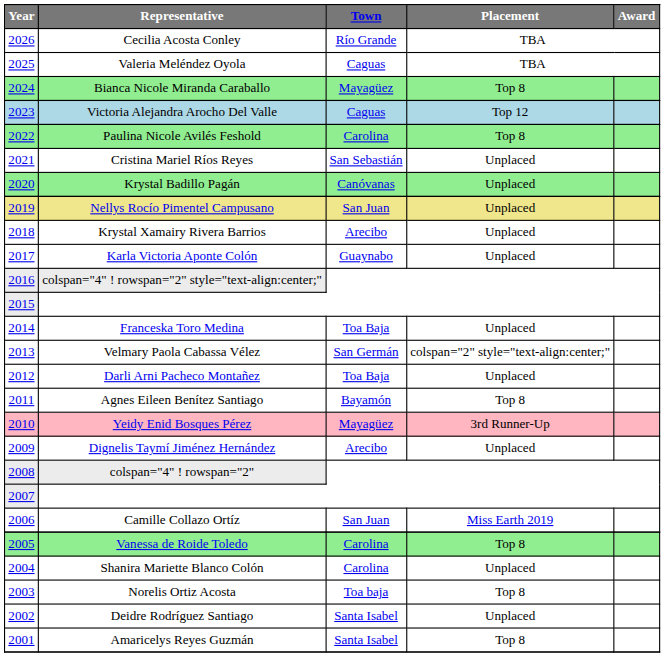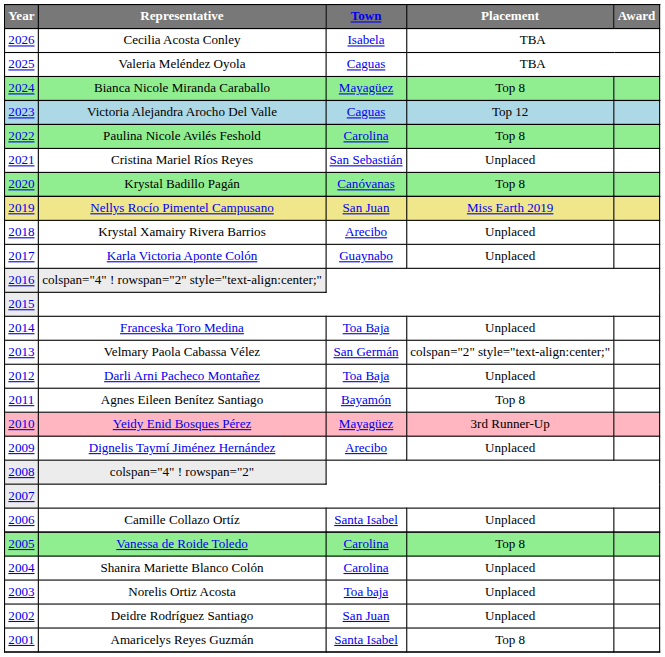(366, 40) Río Grande -> (366, 40) Isabela
(510, 184) Unplaced -> (510, 184) Top 8
(510, 208) Unplaced -> (510, 208) Miss Earth 2019
(366, 520) San Juan -> (366, 520) Santa Isabel
(510, 520) Miss Earth 2019 -> (510, 520) Unplaced
(510, 592) Top 8 -> (510, 592) Unplaced
(366, 615) Santa Isabel -> (366, 615) San Juan
